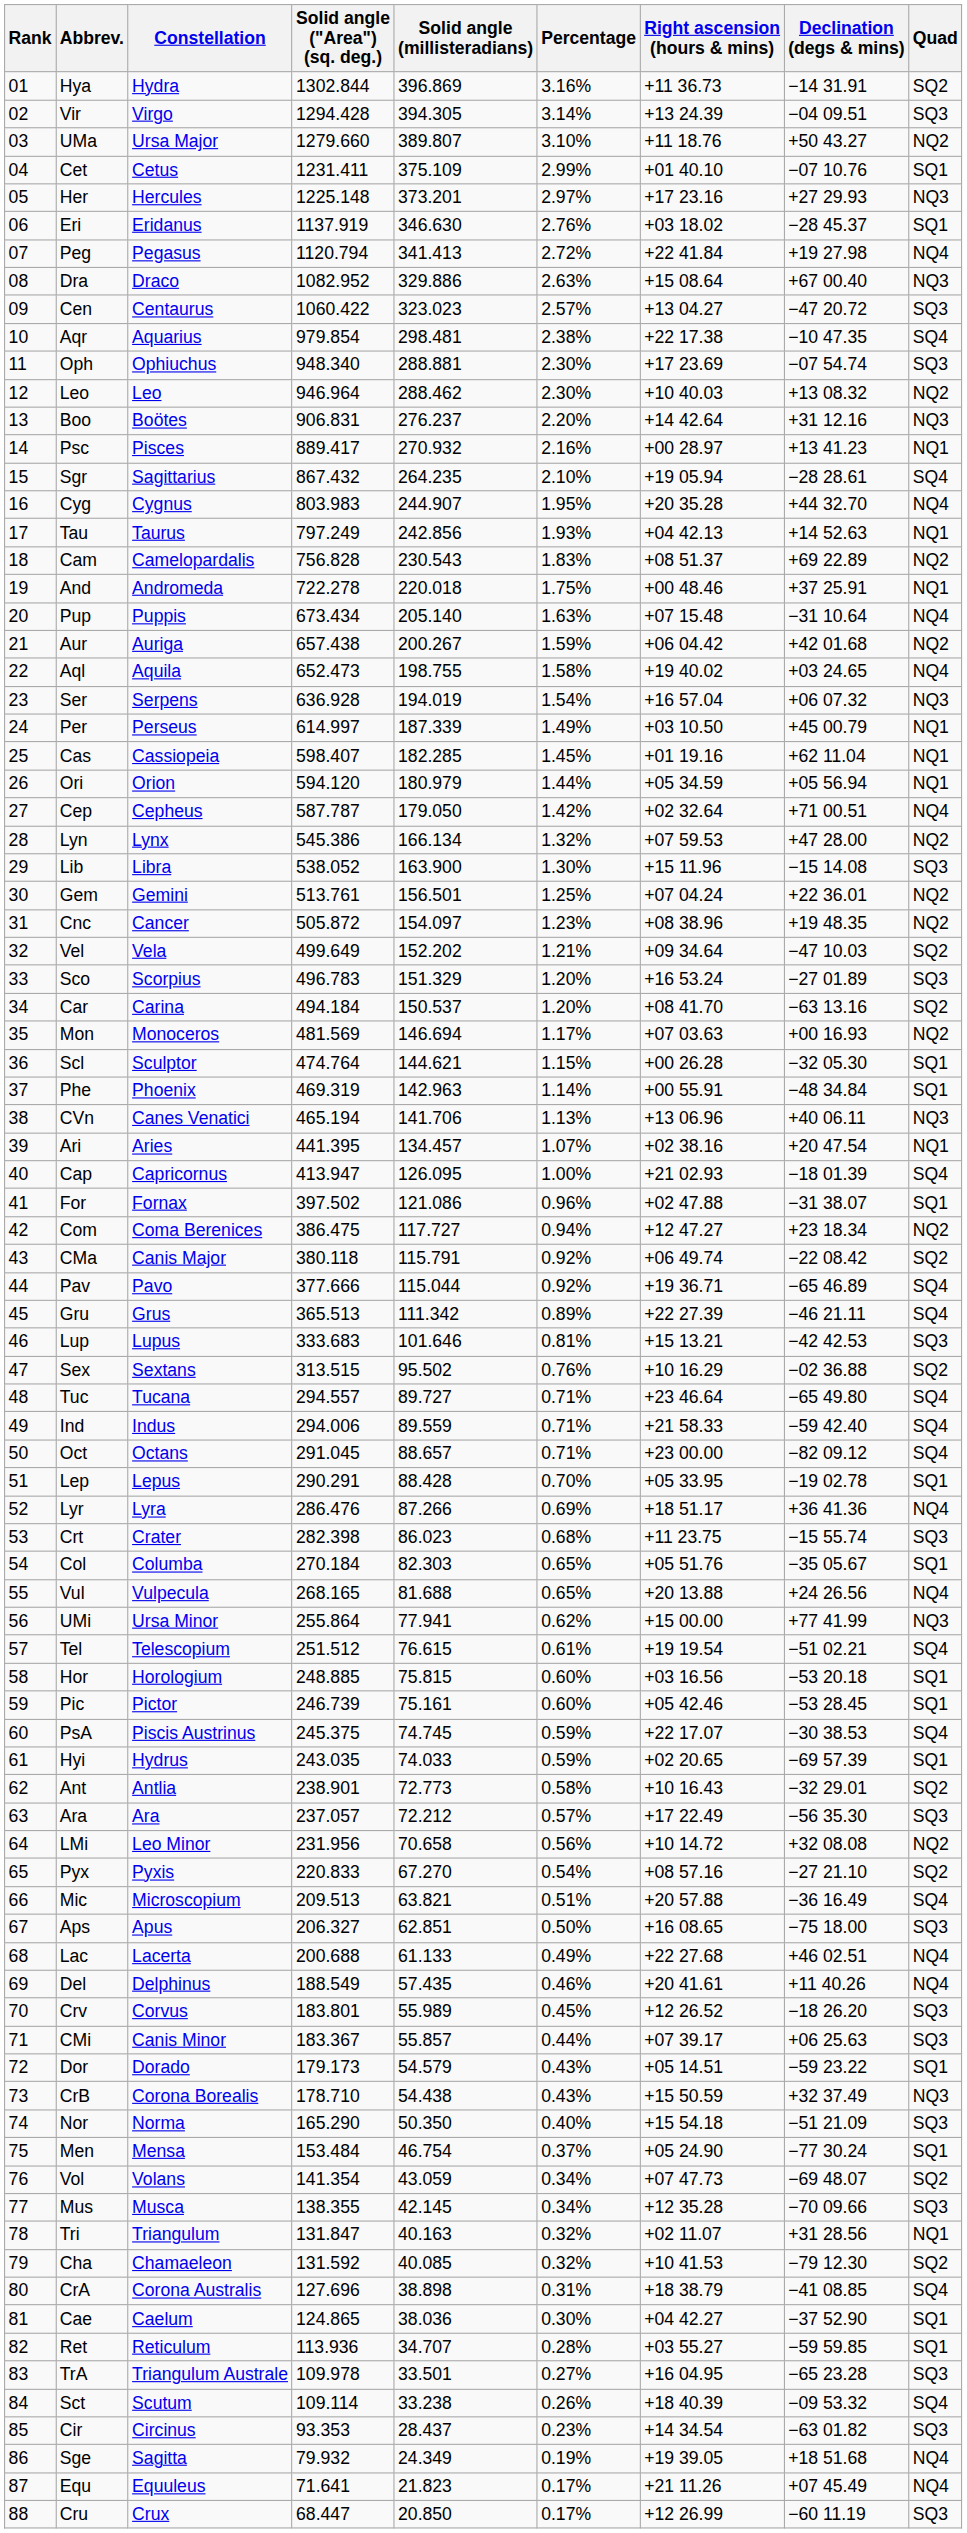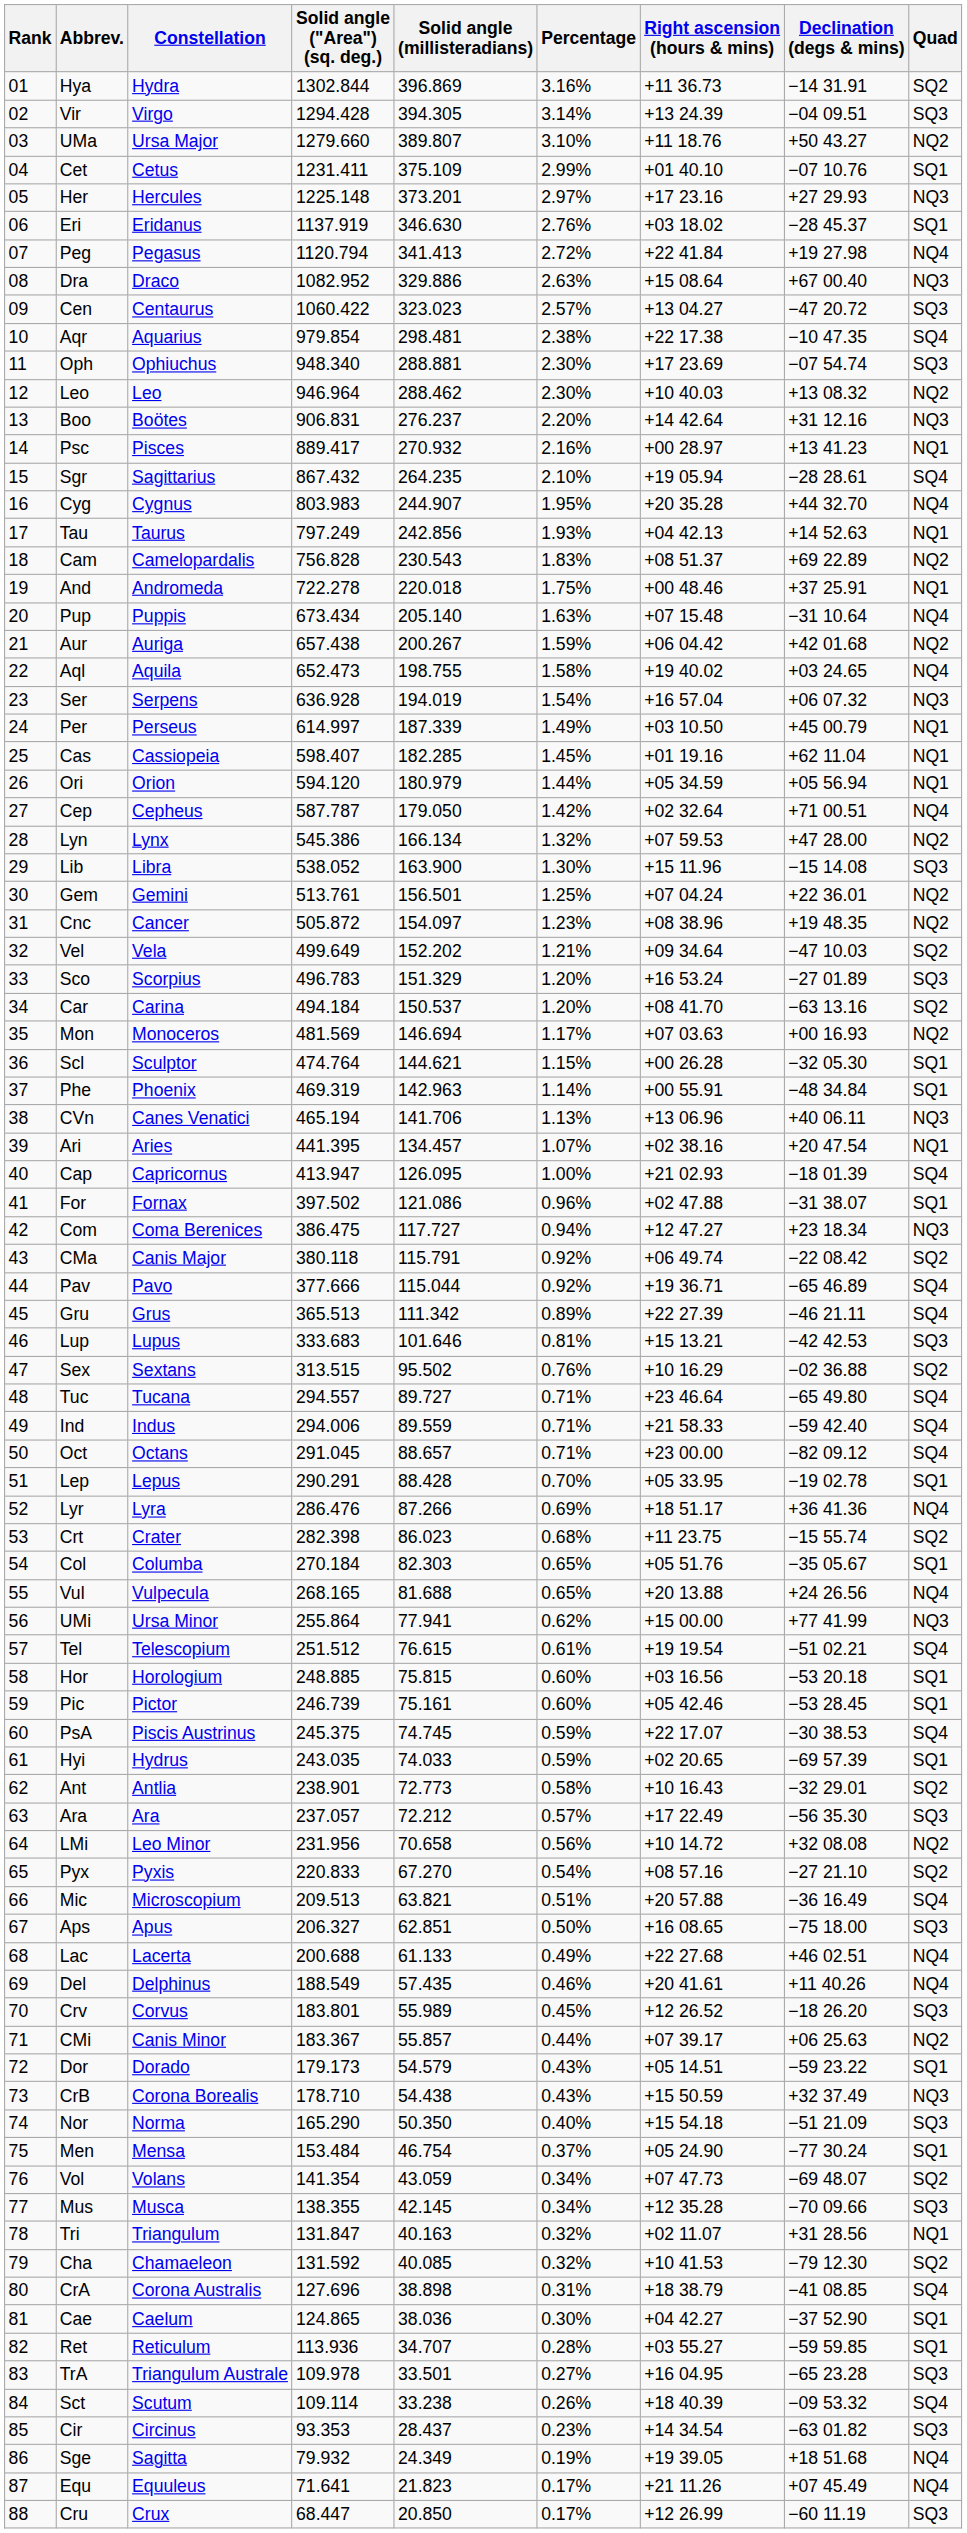(931, 1230) NQ2 -> (931, 1230) NQ3
(930, 1537) SQ3 -> (930, 1537) SQ2
(930, 2039) SQ3 -> (931, 2039) NQ2
